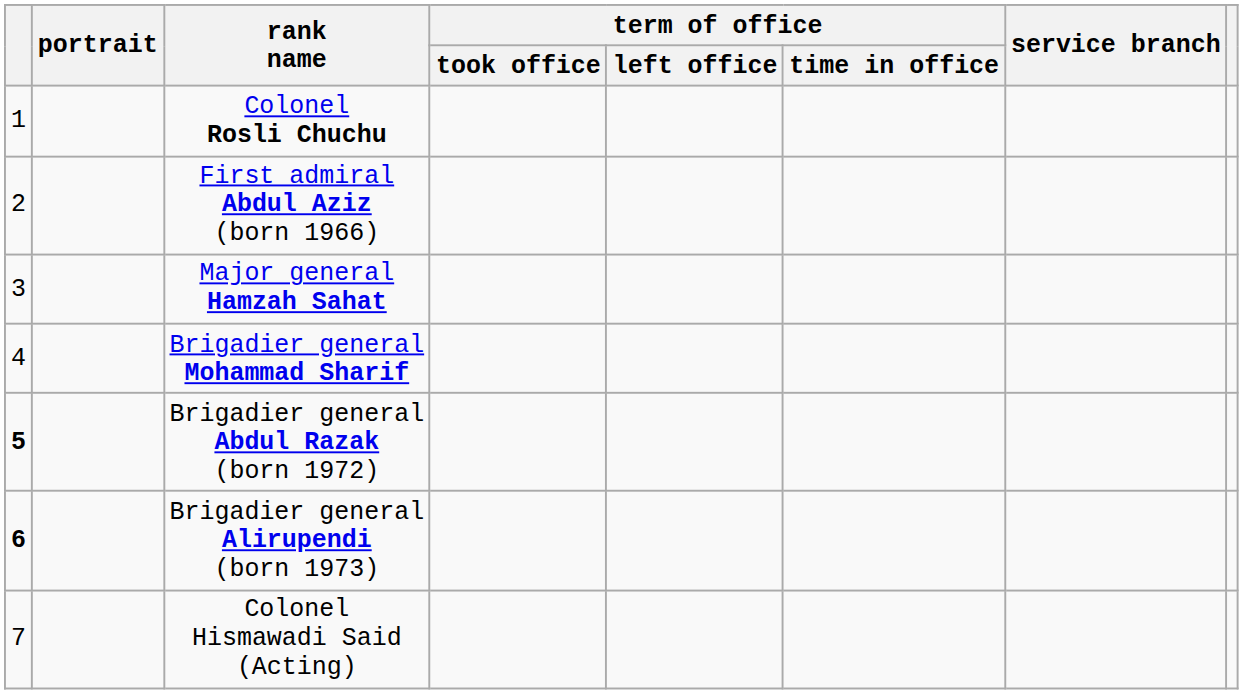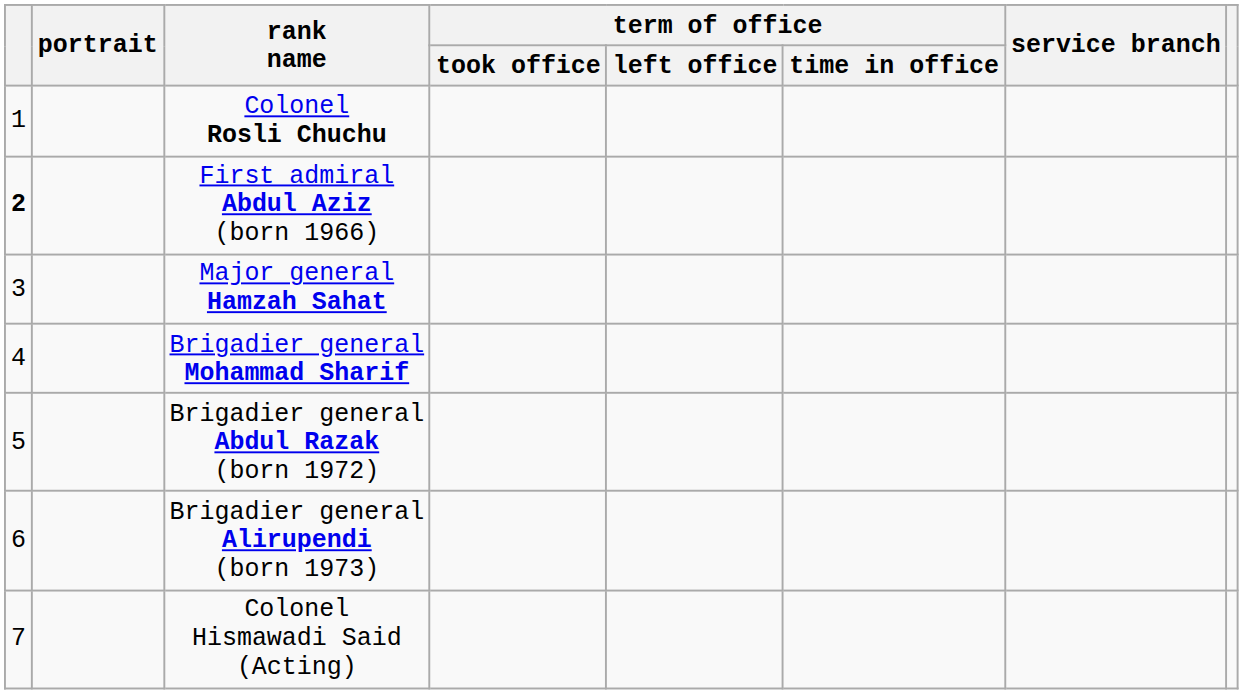(18, 205) normal -> (18, 205) bold
(18, 442) bold -> (18, 442) normal
(18, 540) bold -> (18, 540) normal
